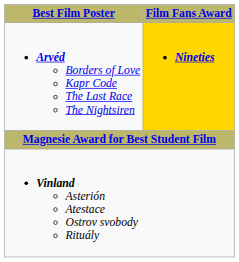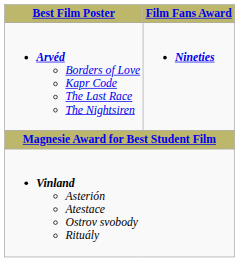(189, 57) gold background -> (189, 57) no background
